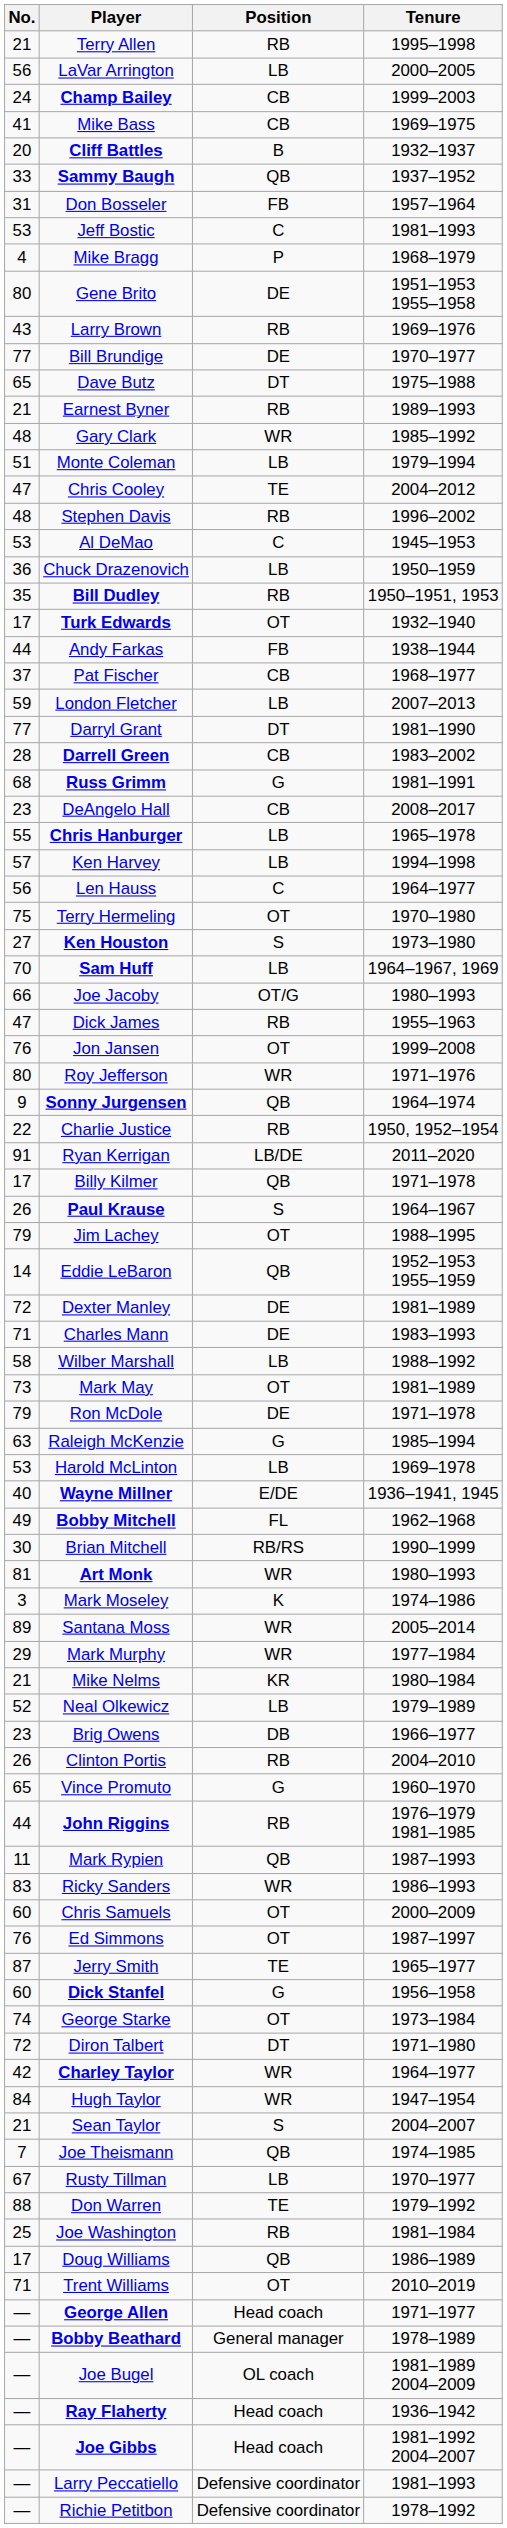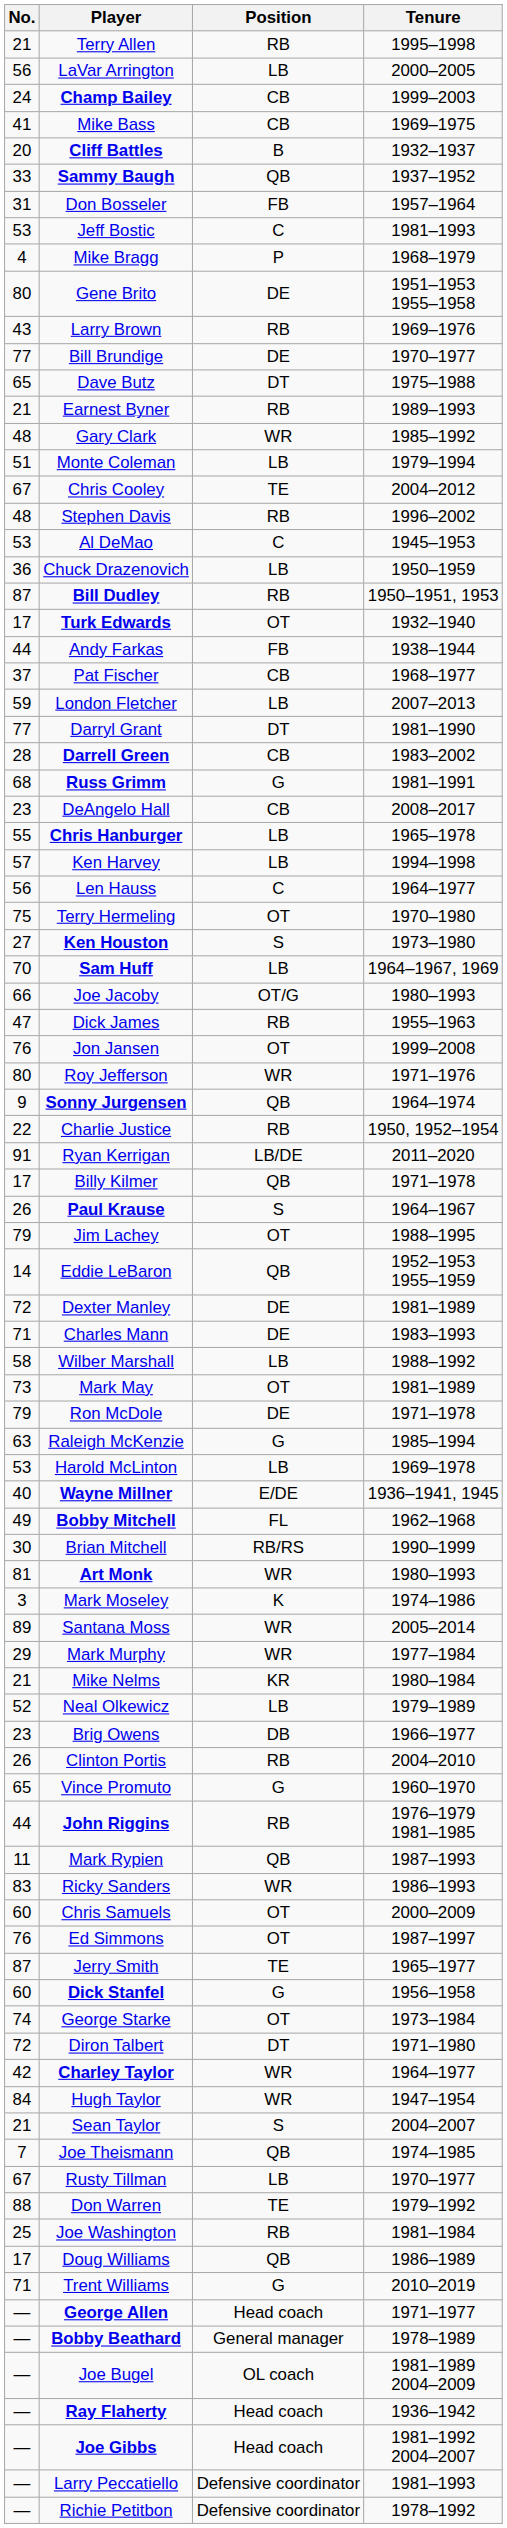(22, 489) 47 -> (22, 489) 67
(22, 596) 35 -> (22, 596) 87
(278, 2285) OT -> (278, 2285) G
